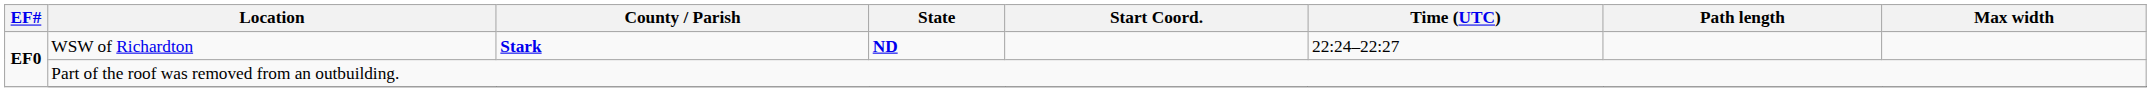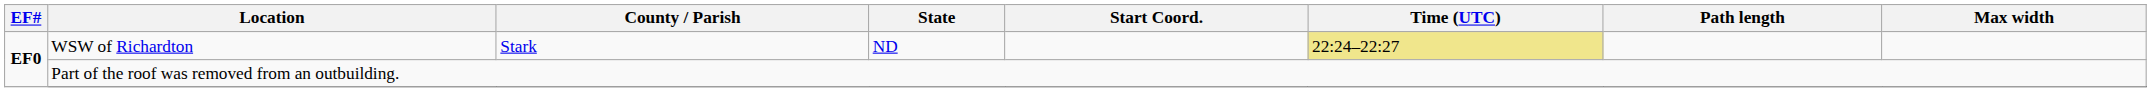(521, 45) bold -> (519, 45) normal
(885, 45) bold -> (885, 45) normal
(1356, 45) no background -> (1356, 45) khaki background
